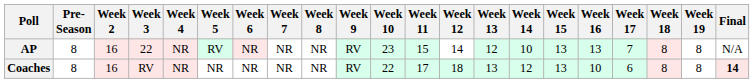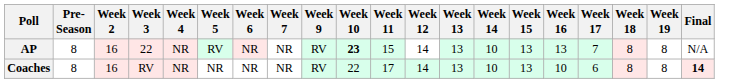- column: (319, 22)
(388, 49) normal -> (353, 49) bold
(492, 49) 12 -> (457, 49) 13
(457, 69) 18 -> (423, 69) 14
(526, 69) 12 -> (492, 69) 10
